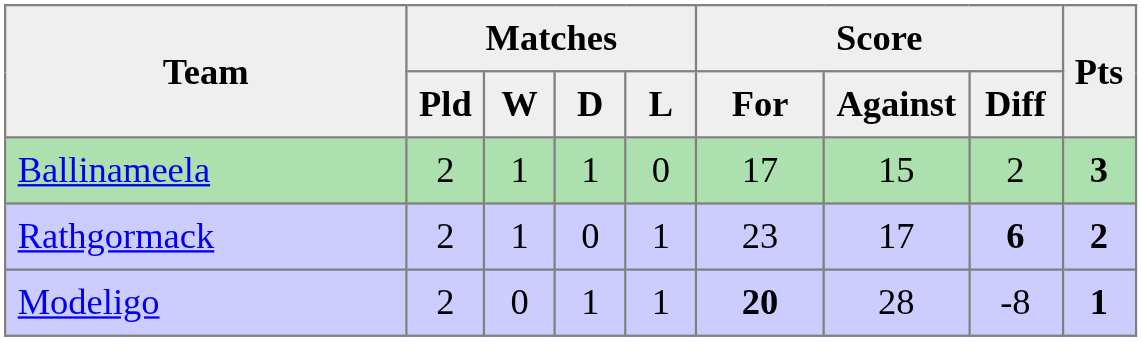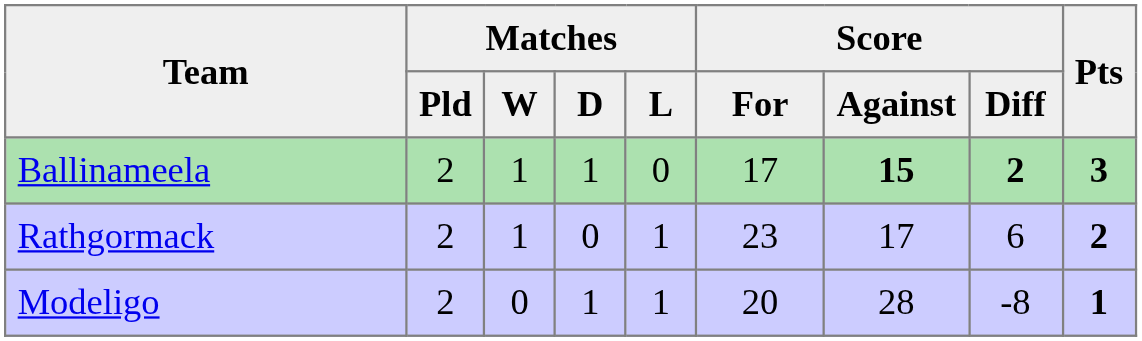(896, 169) normal -> (896, 169) bold
(1015, 169) normal -> (1015, 169) bold
(1015, 235) bold -> (1015, 235) normal
(760, 302) bold -> (760, 302) normal
